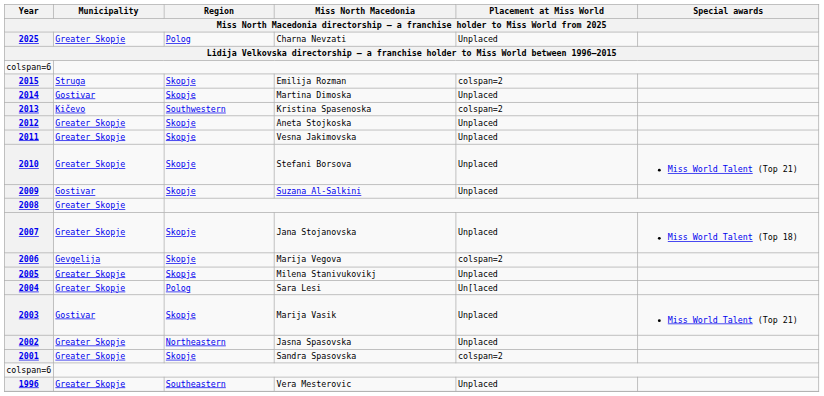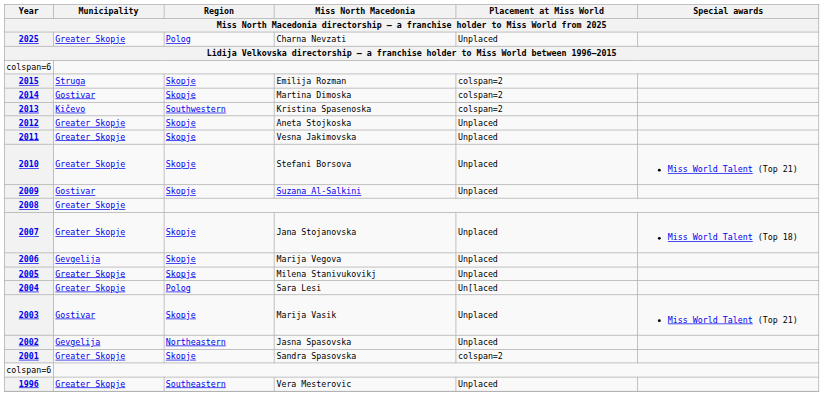(478, 95) Unplaced -> (480, 95) colspan=2
(480, 259) colspan=2 -> (478, 259) Unplaced
(90, 342) Greater Skopje -> (78, 342) Gevgelija
